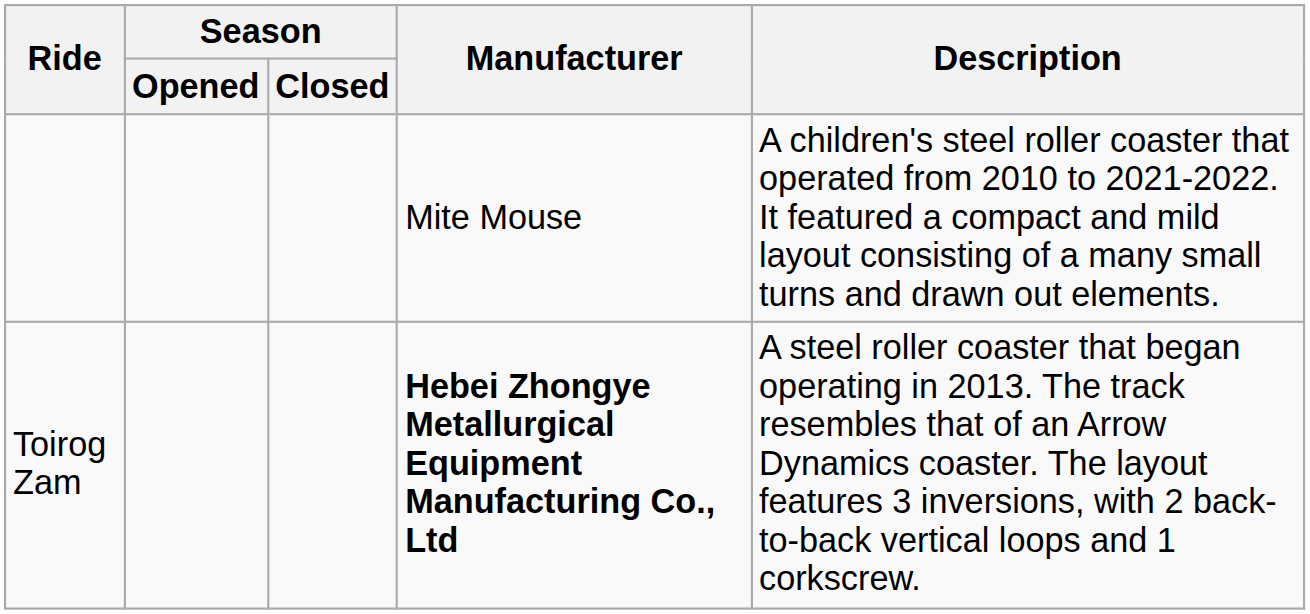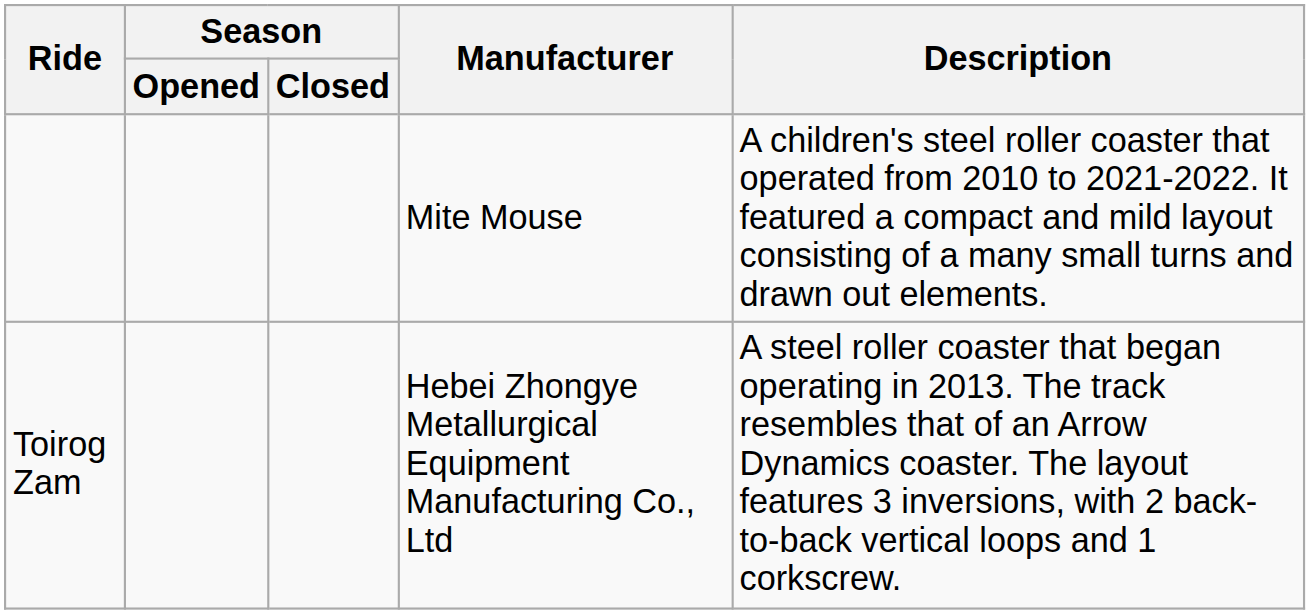(560, 464) bold -> (550, 464) normal
